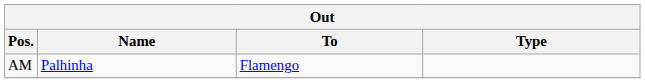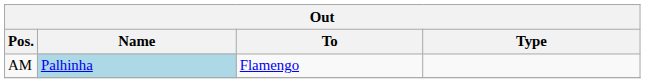(67, 66) no background -> (67, 66) lightblue background
